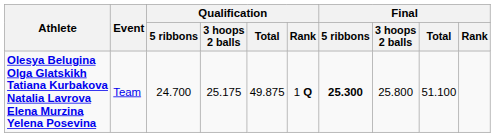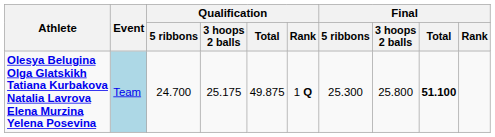(127, 92) no background -> (127, 92) lightblue background
(345, 92) bold -> (345, 92) normal
(439, 92) normal -> (439, 92) bold
